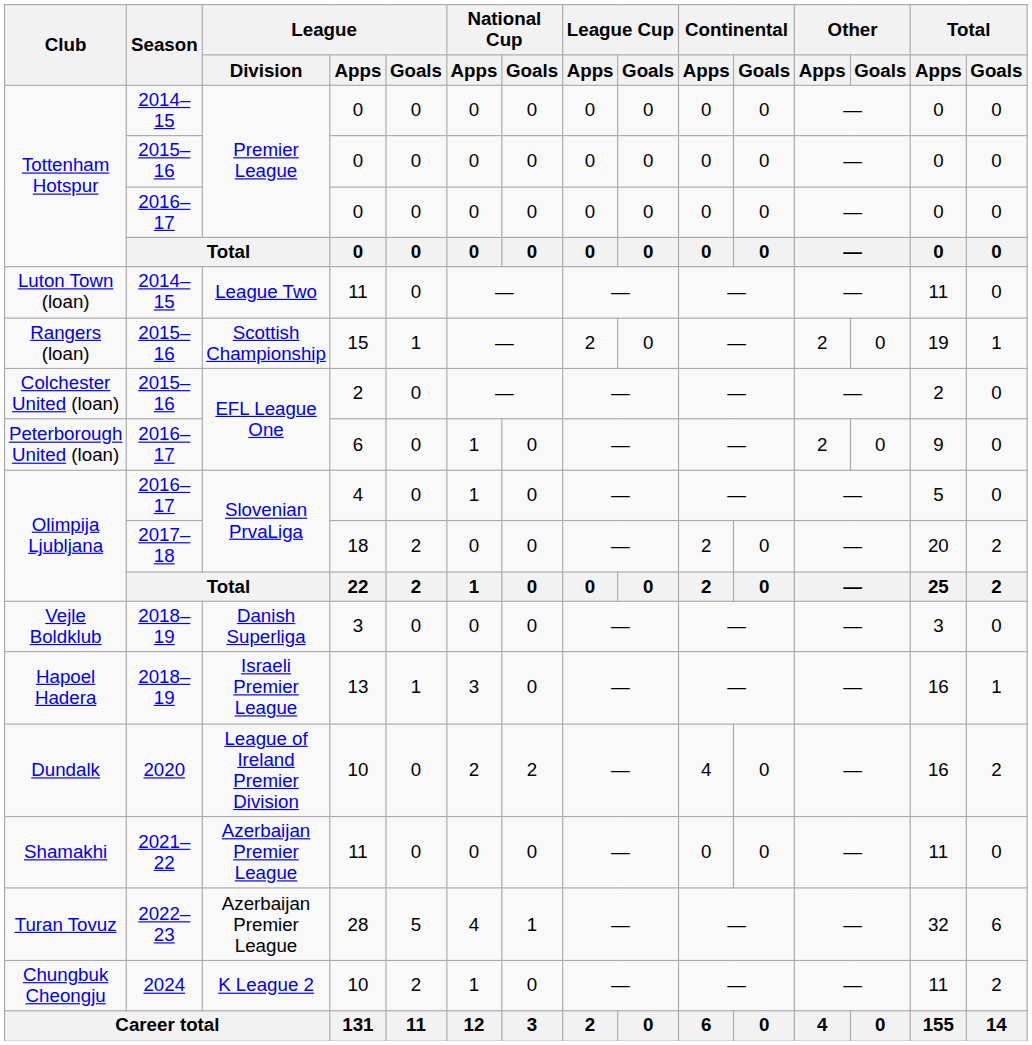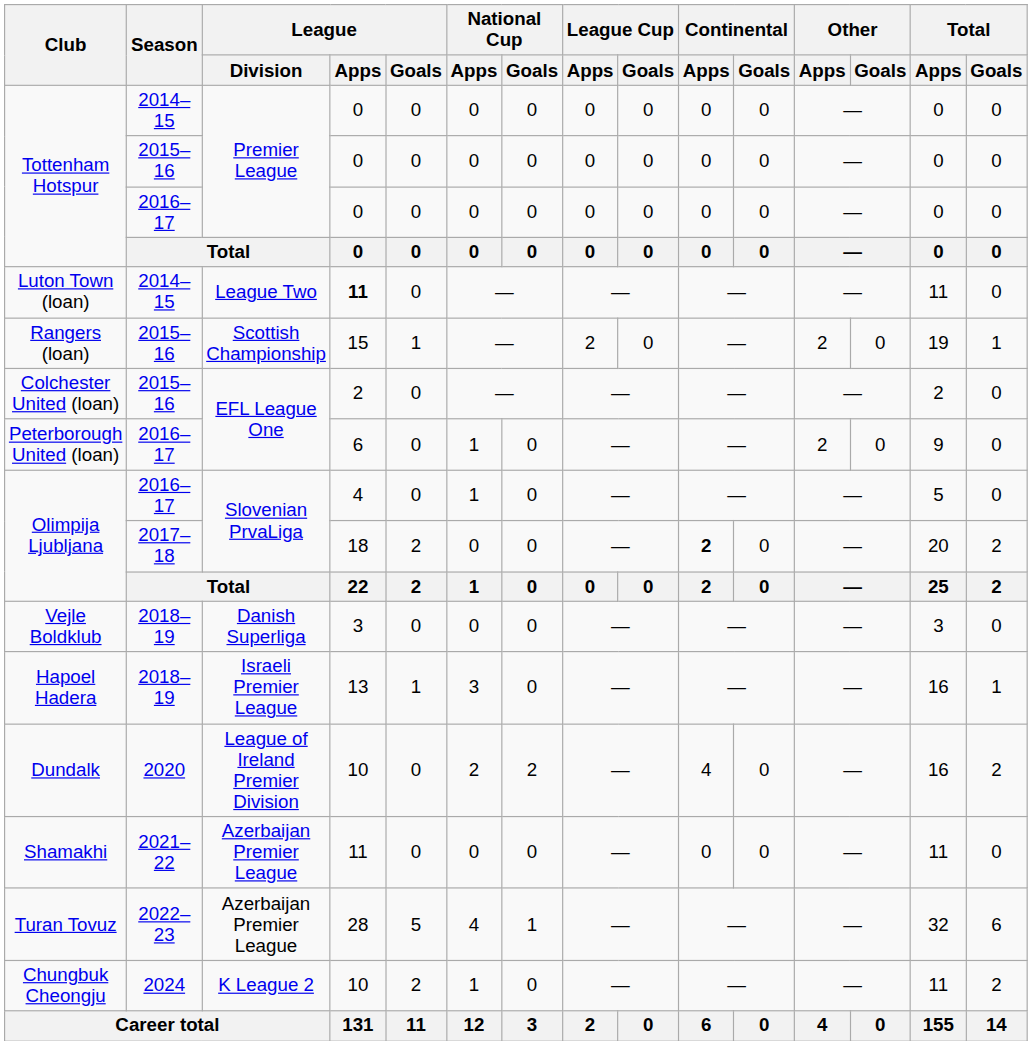(358, 292) normal -> (358, 292) bold
(706, 545) normal -> (706, 545) bold
